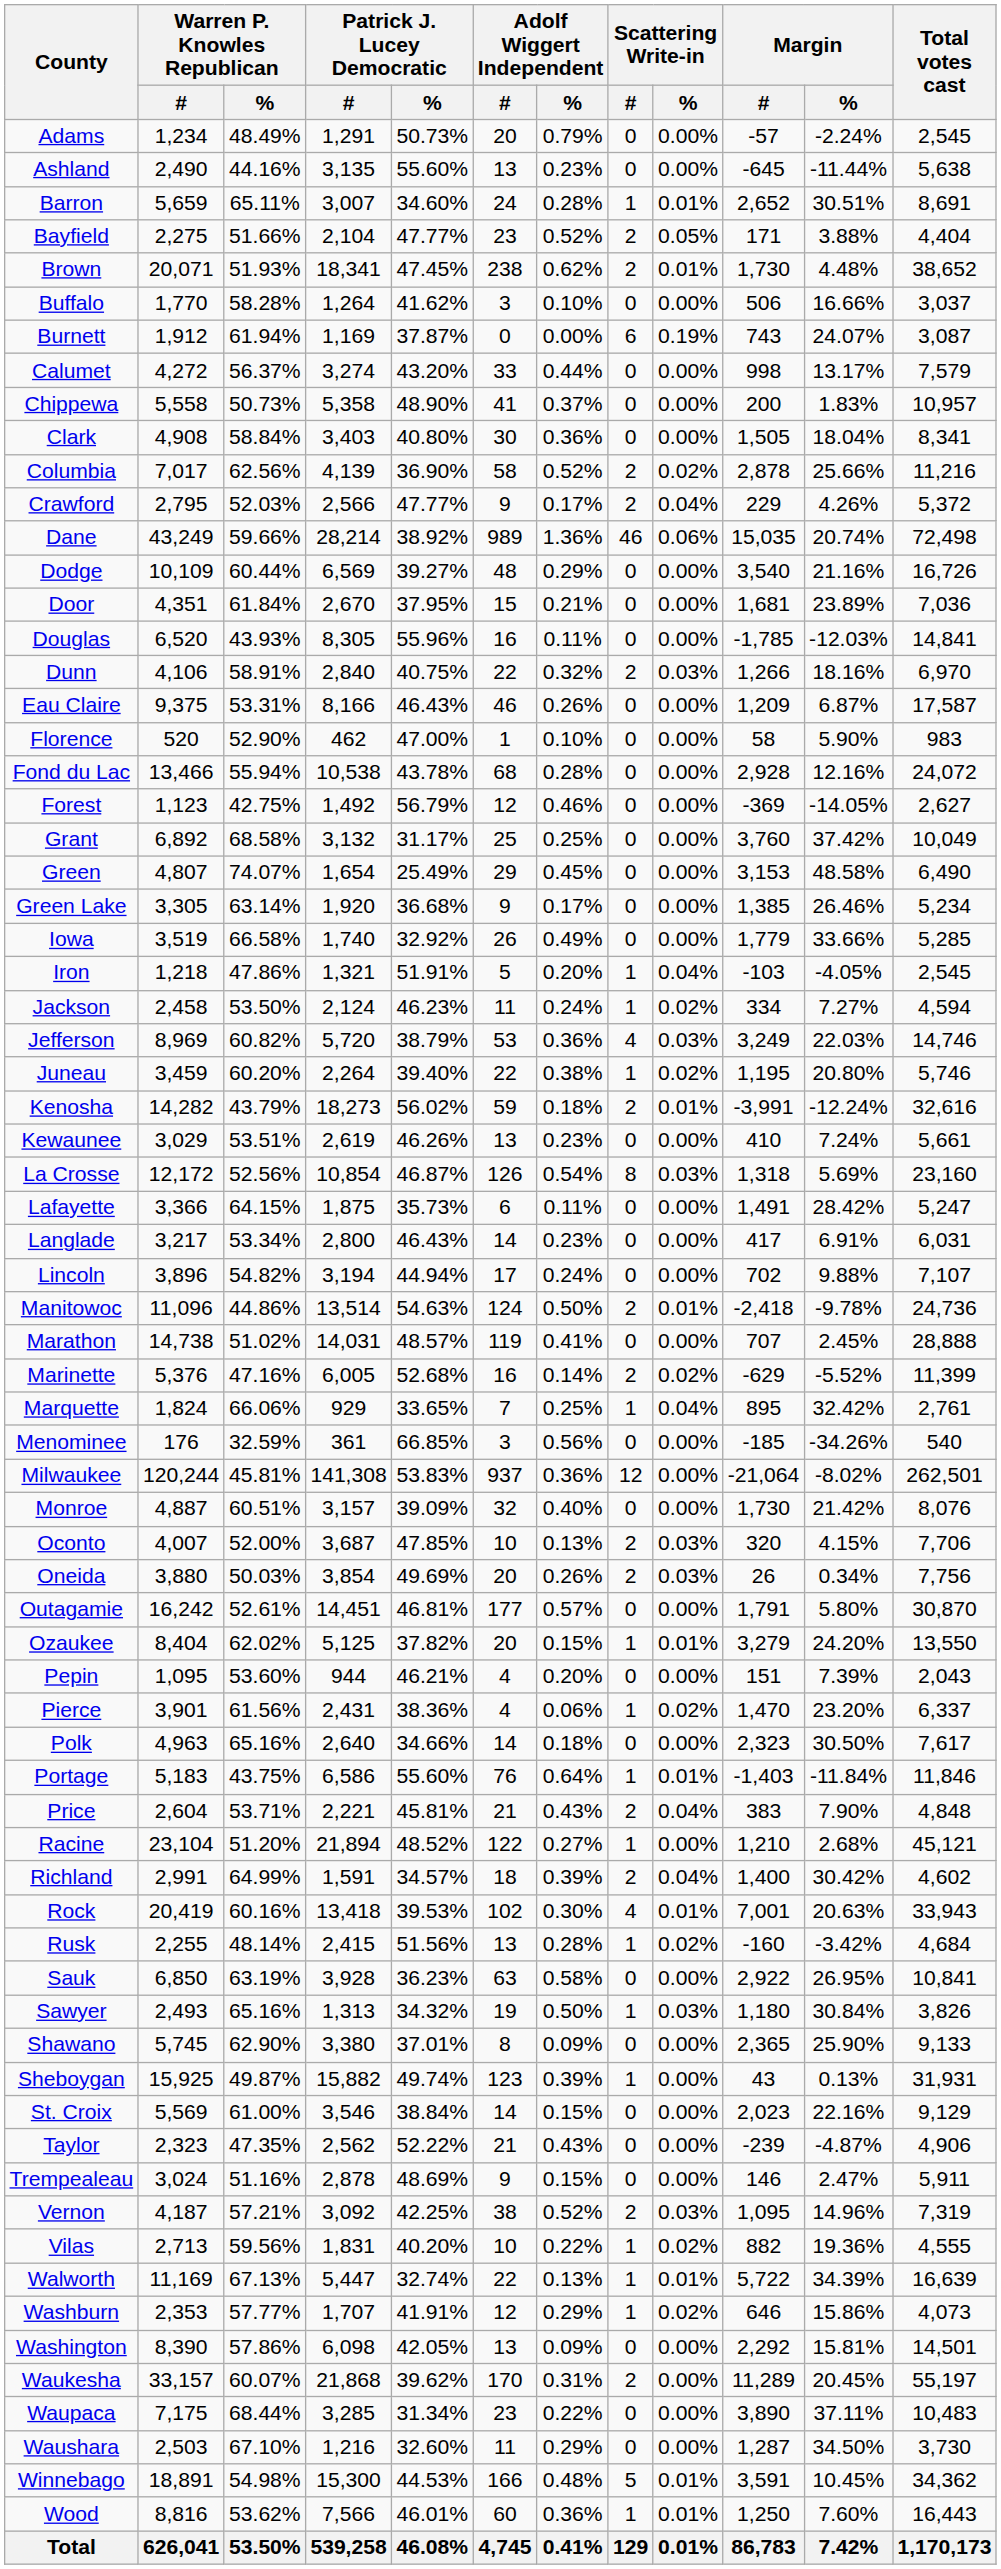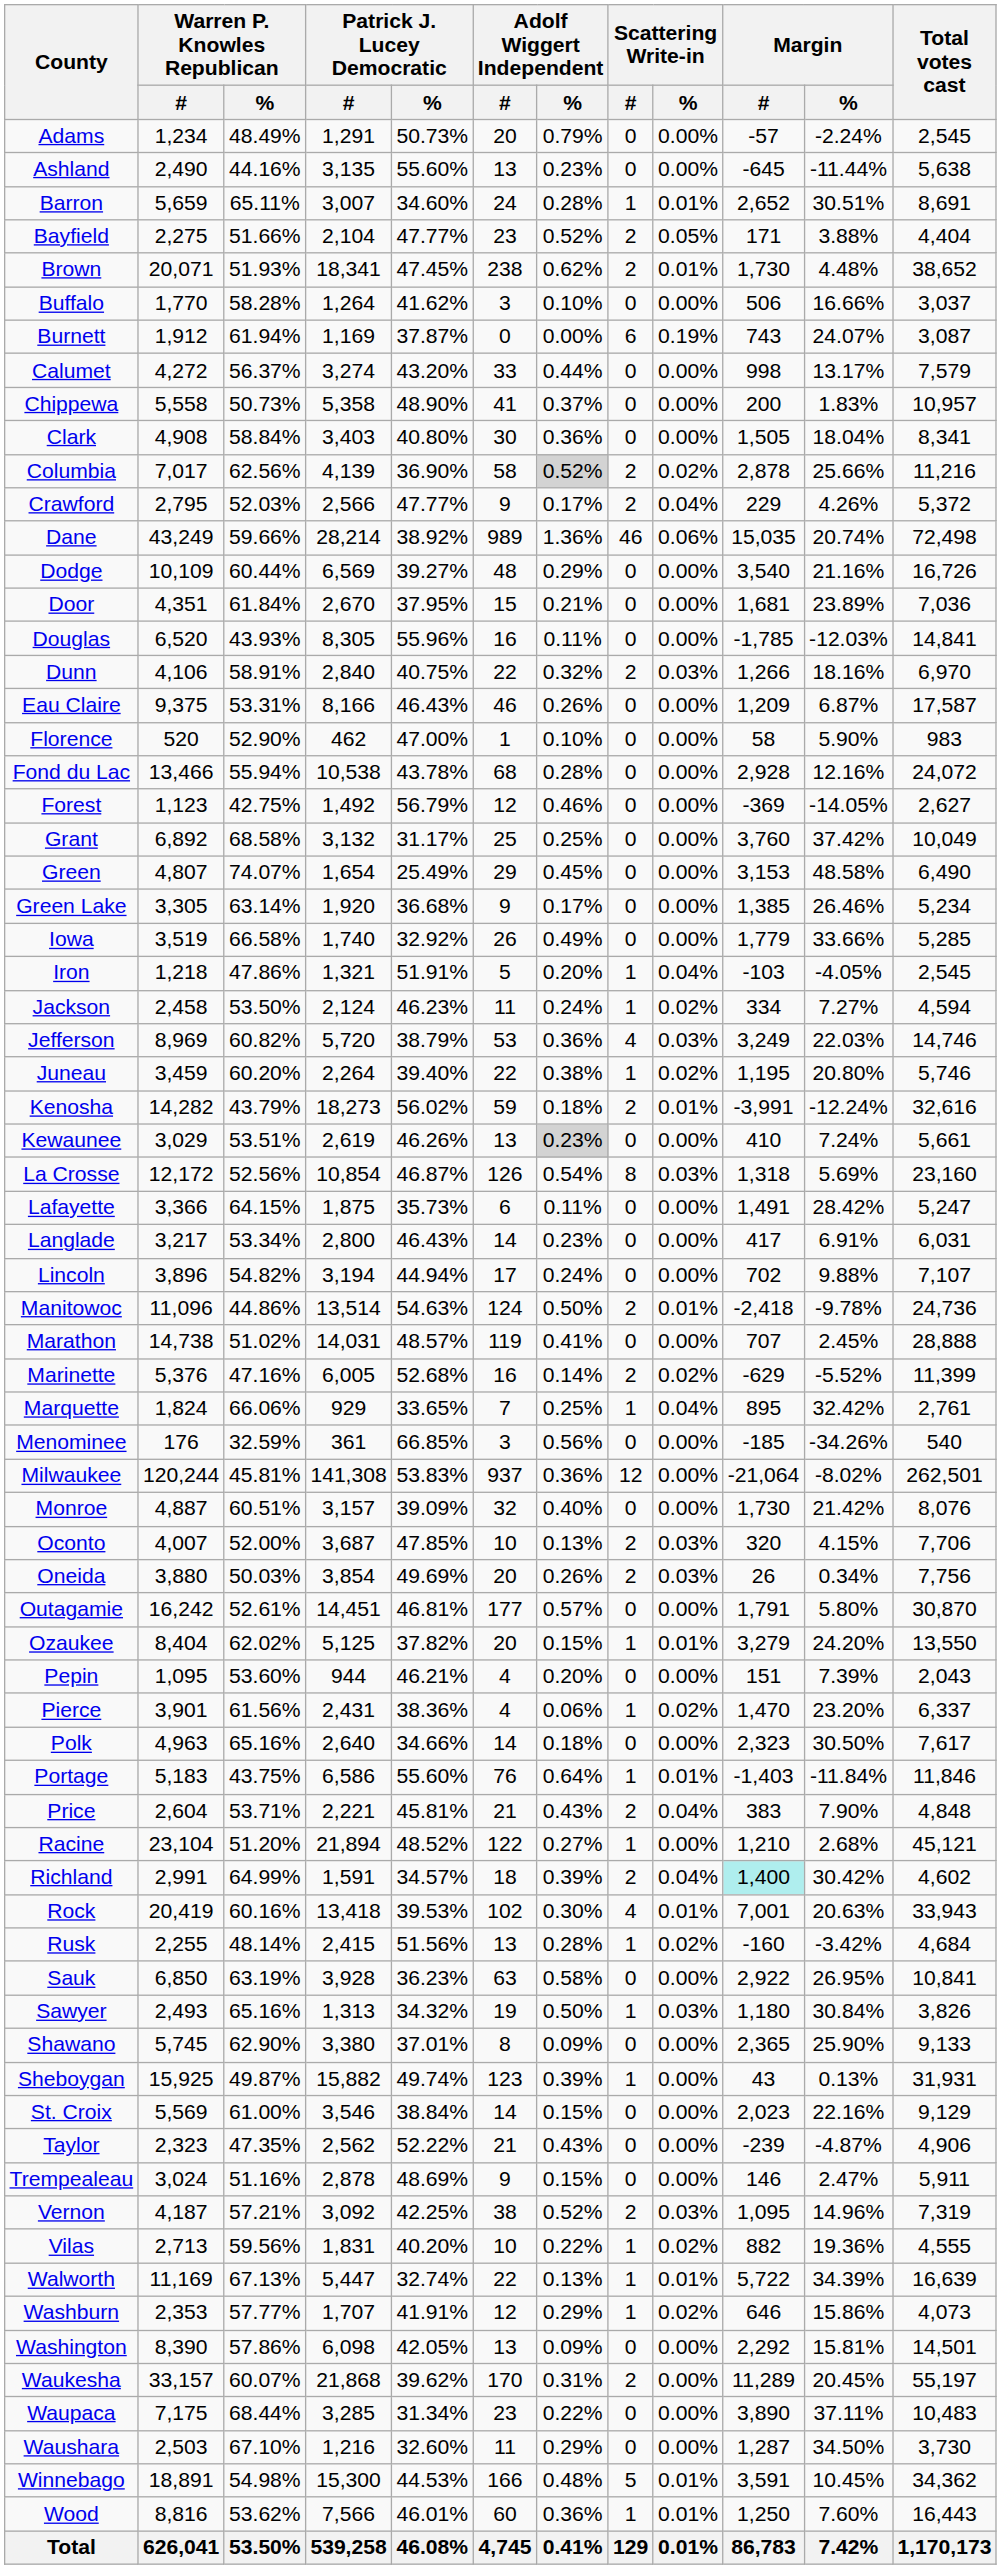(573, 470) no background -> (573, 470) lightgrey background
(573, 1140) no background -> (573, 1140) lightgrey background
(764, 1877) no background -> (764, 1877) paleturquoise background
